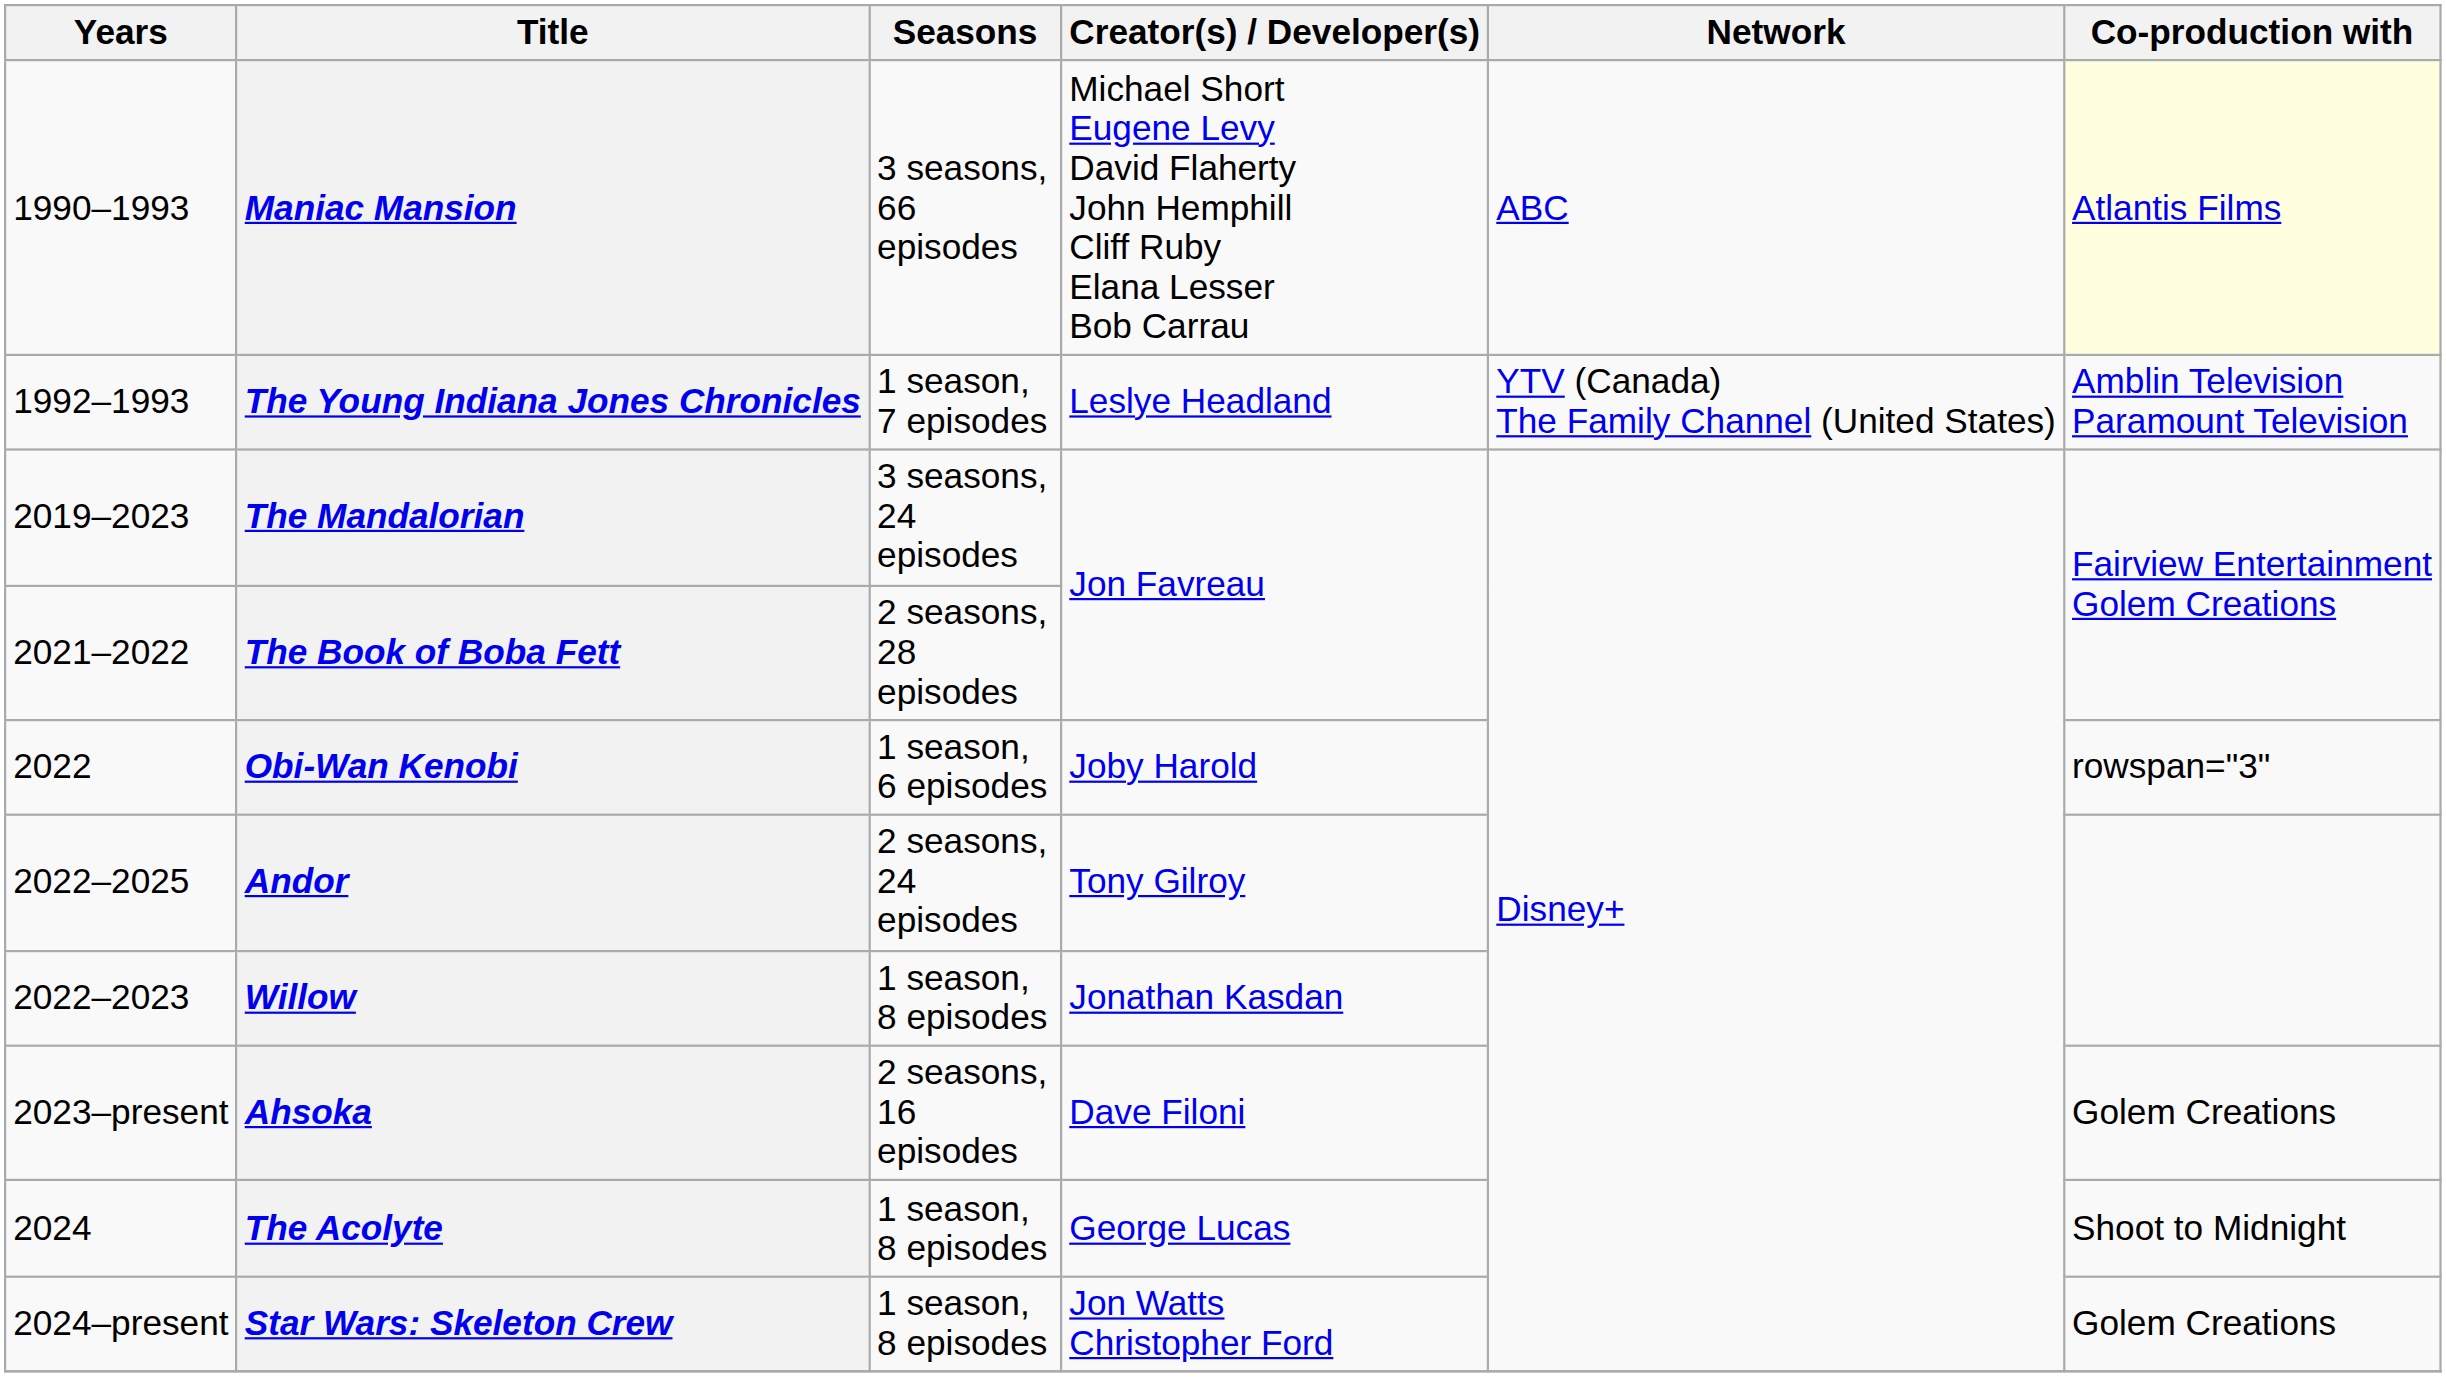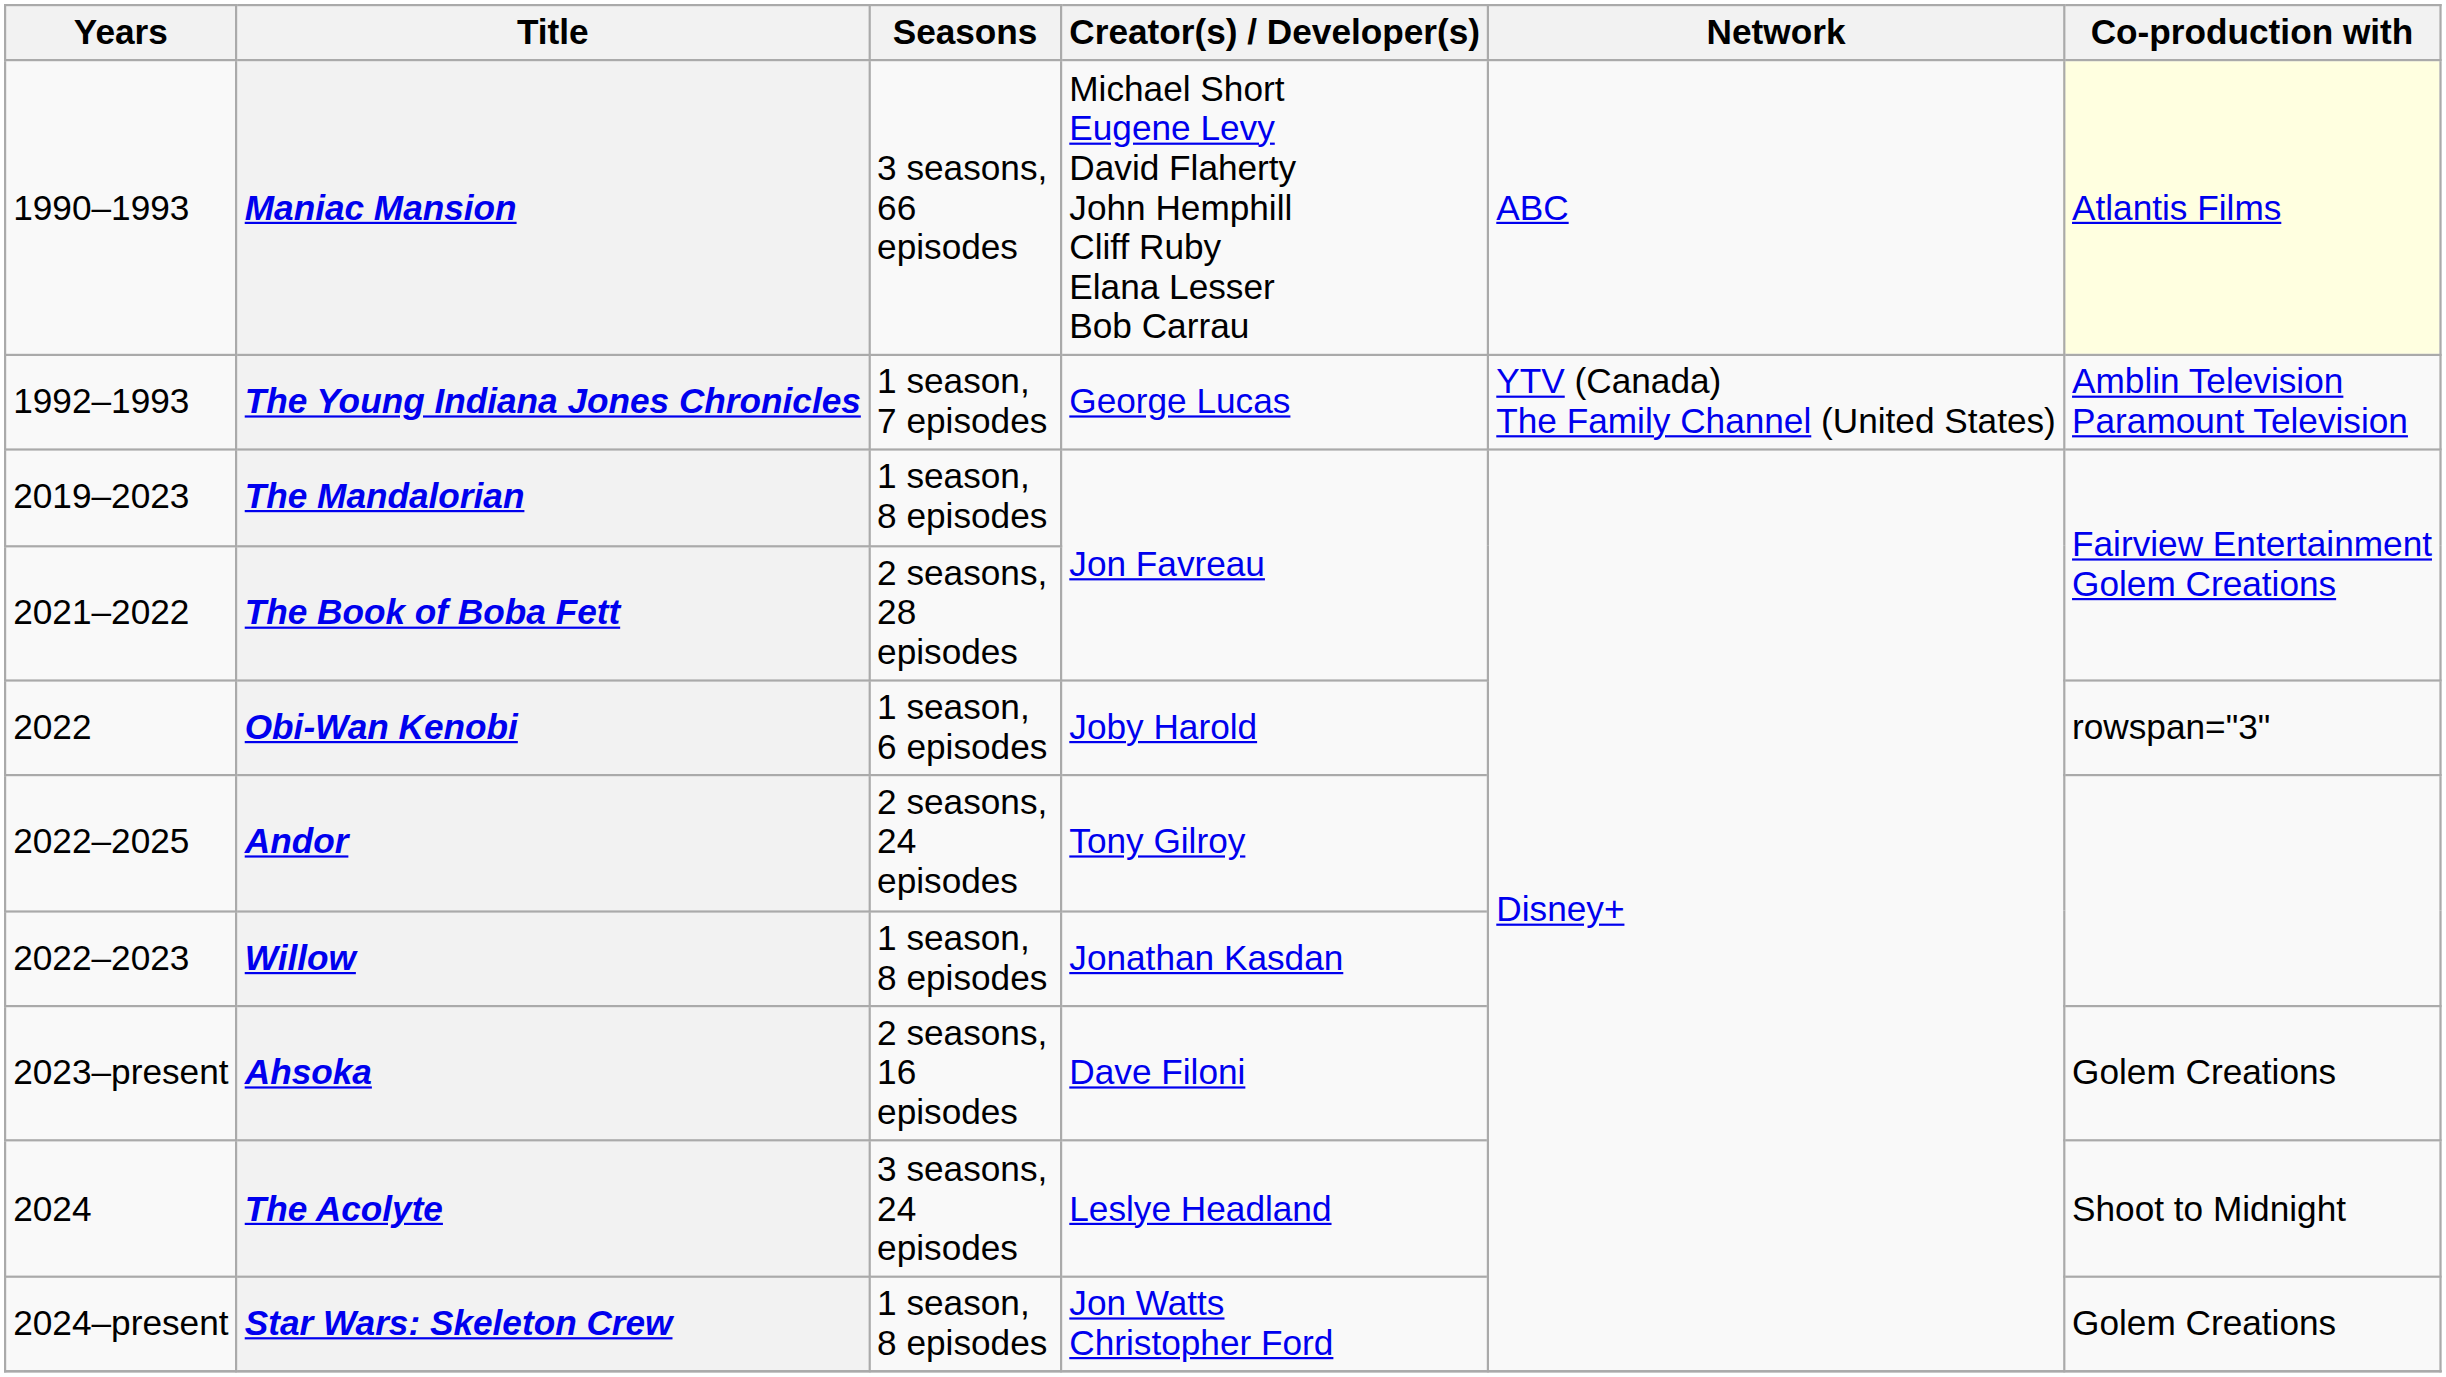(1200, 401) Leslye Headland -> (1180, 401) George Lucas
(962, 516) 3 seasons, 24 episodes -> (962, 496) 1 season, 8 episodes
(962, 1227) 1 season, 8 episodes -> (962, 1208) 3 seasons, 24 episodes
(1180, 1227) George Lucas -> (1200, 1208) Leslye Headland
